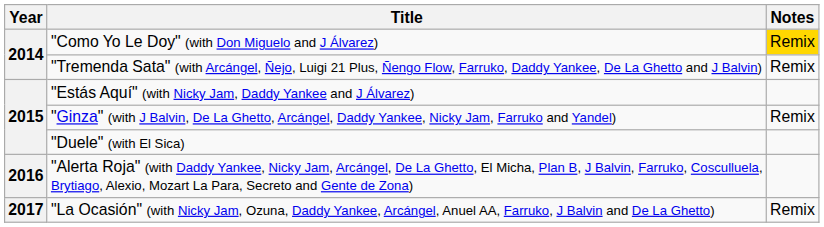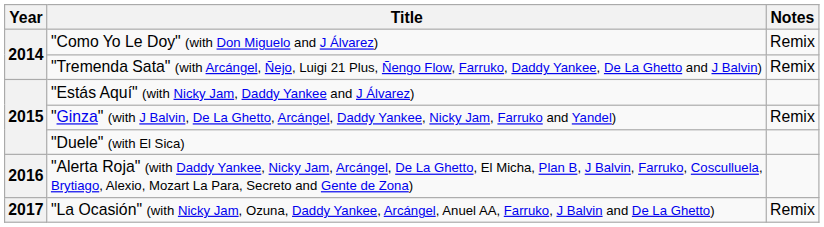(792, 42) gold background -> (792, 42) no background
